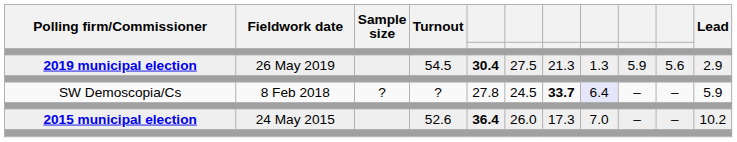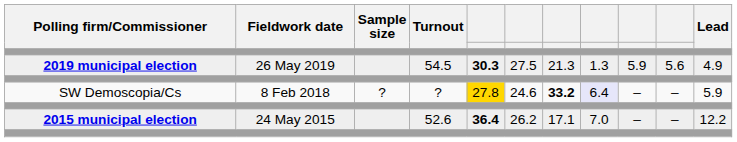(486, 65) 30.4 -> (486, 65) 30.3
(713, 65) 2.9 -> (713, 65) 4.9
(486, 92) no background -> (486, 92) gold background
(523, 92) 24.5 -> (523, 92) 24.6
(561, 92) 33.7 -> (561, 92) 33.2
(523, 119) 26.0 -> (523, 119) 26.2
(561, 119) 17.3 -> (561, 119) 17.1
(713, 119) 10.2 -> (713, 119) 12.2
